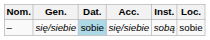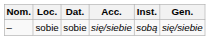columns swapped: (56, 12) <-> (191, 12)
(92, 27) lightblue background -> (75, 27) no background
